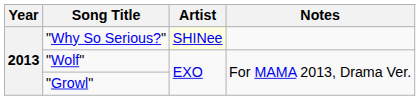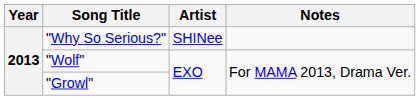(198, 38) lightyellow background -> (198, 38) no background
